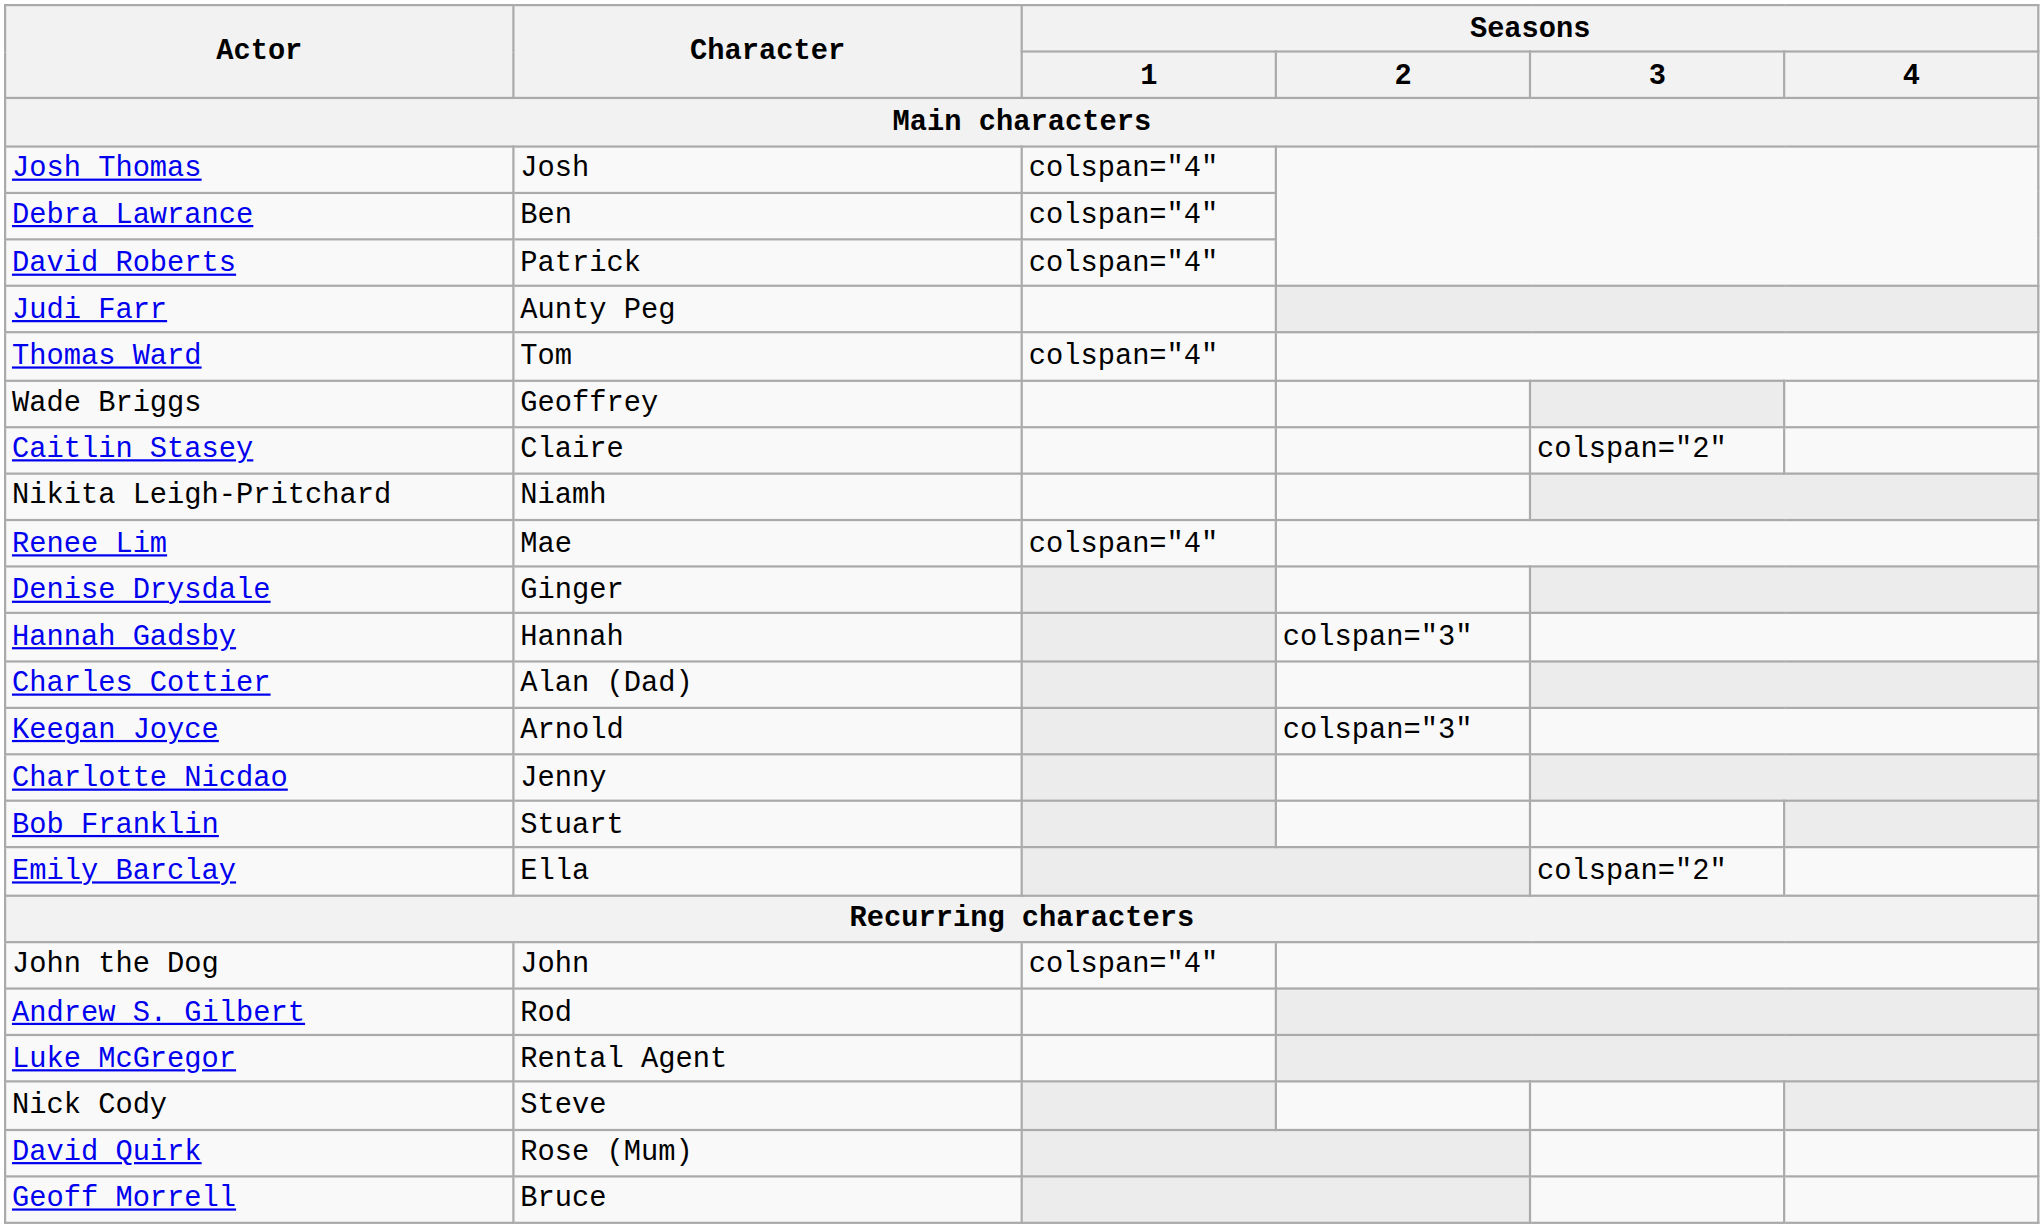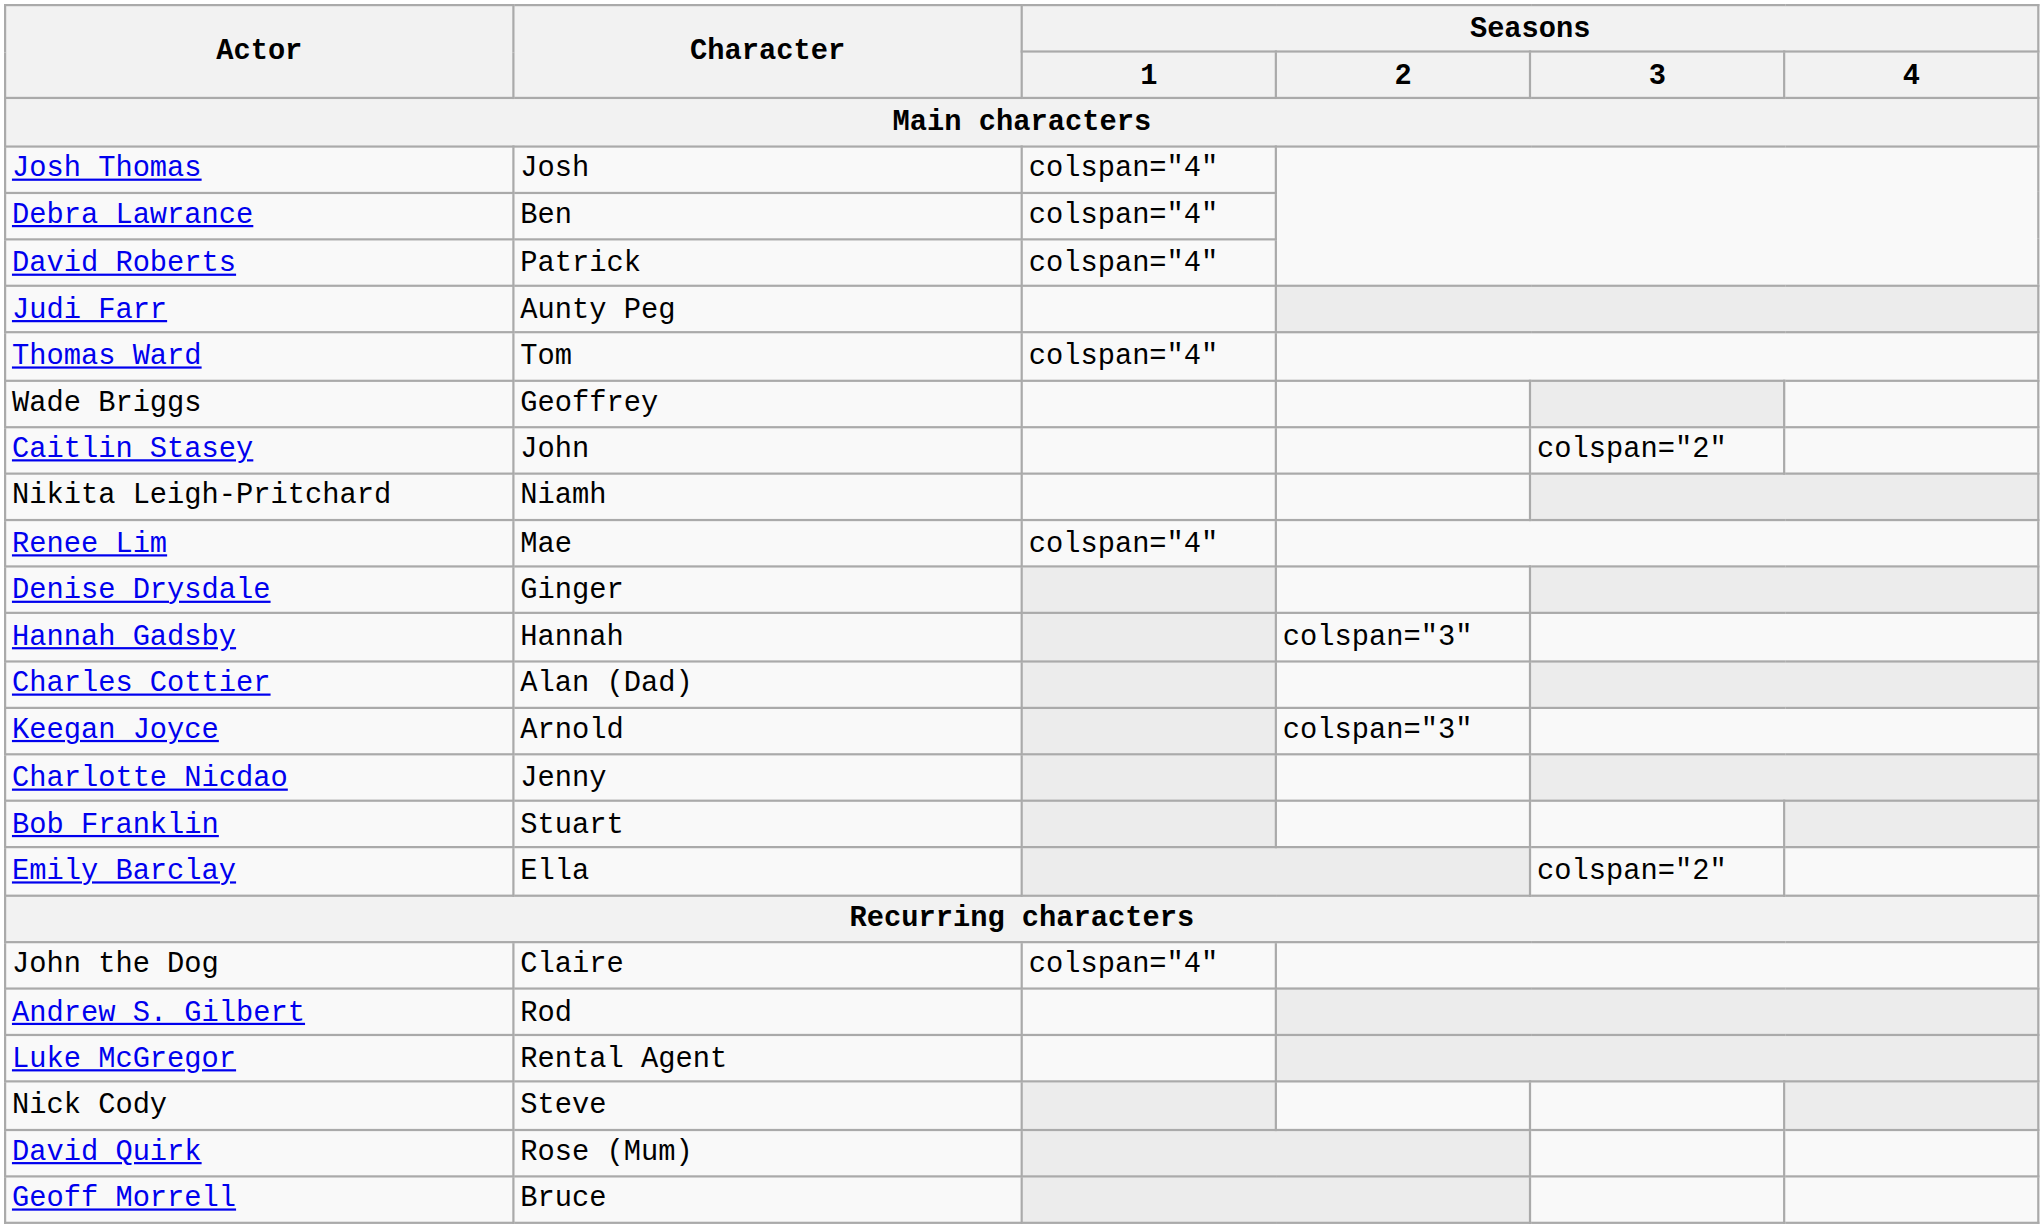(572, 450) Claire -> (555, 450) John
(555, 965) John -> (572, 965) Claire
